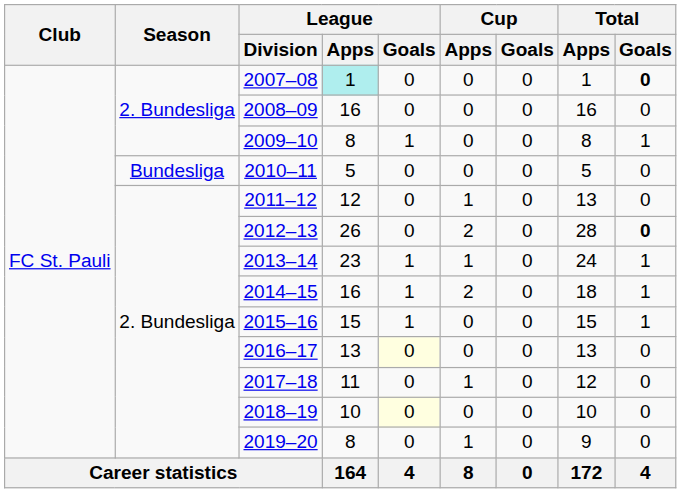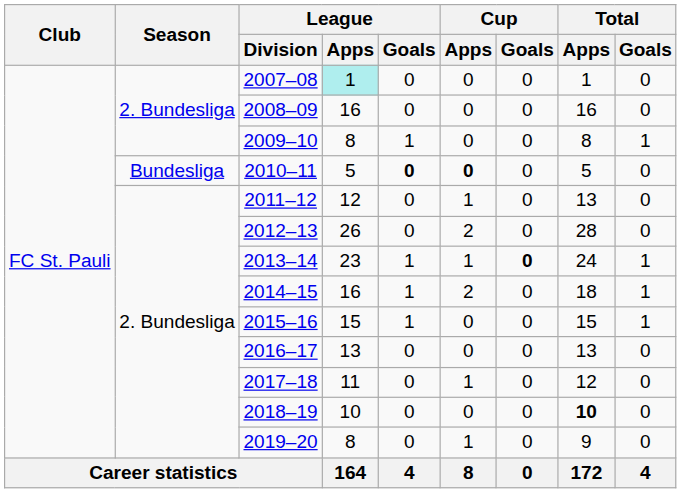(645, 79) bold -> (645, 79) normal
(409, 170) normal -> (409, 170) bold
(468, 170) normal -> (468, 170) bold
(645, 230) bold -> (645, 230) normal
(527, 261) normal -> (527, 261) bold
(409, 351) lightyellow background -> (409, 351) no background
(409, 412) lightyellow background -> (409, 412) no background
(586, 412) normal -> (586, 412) bold
